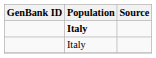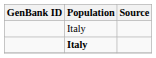(77, 28) bold -> (76, 28) normal
(76, 45) normal -> (77, 45) bold
